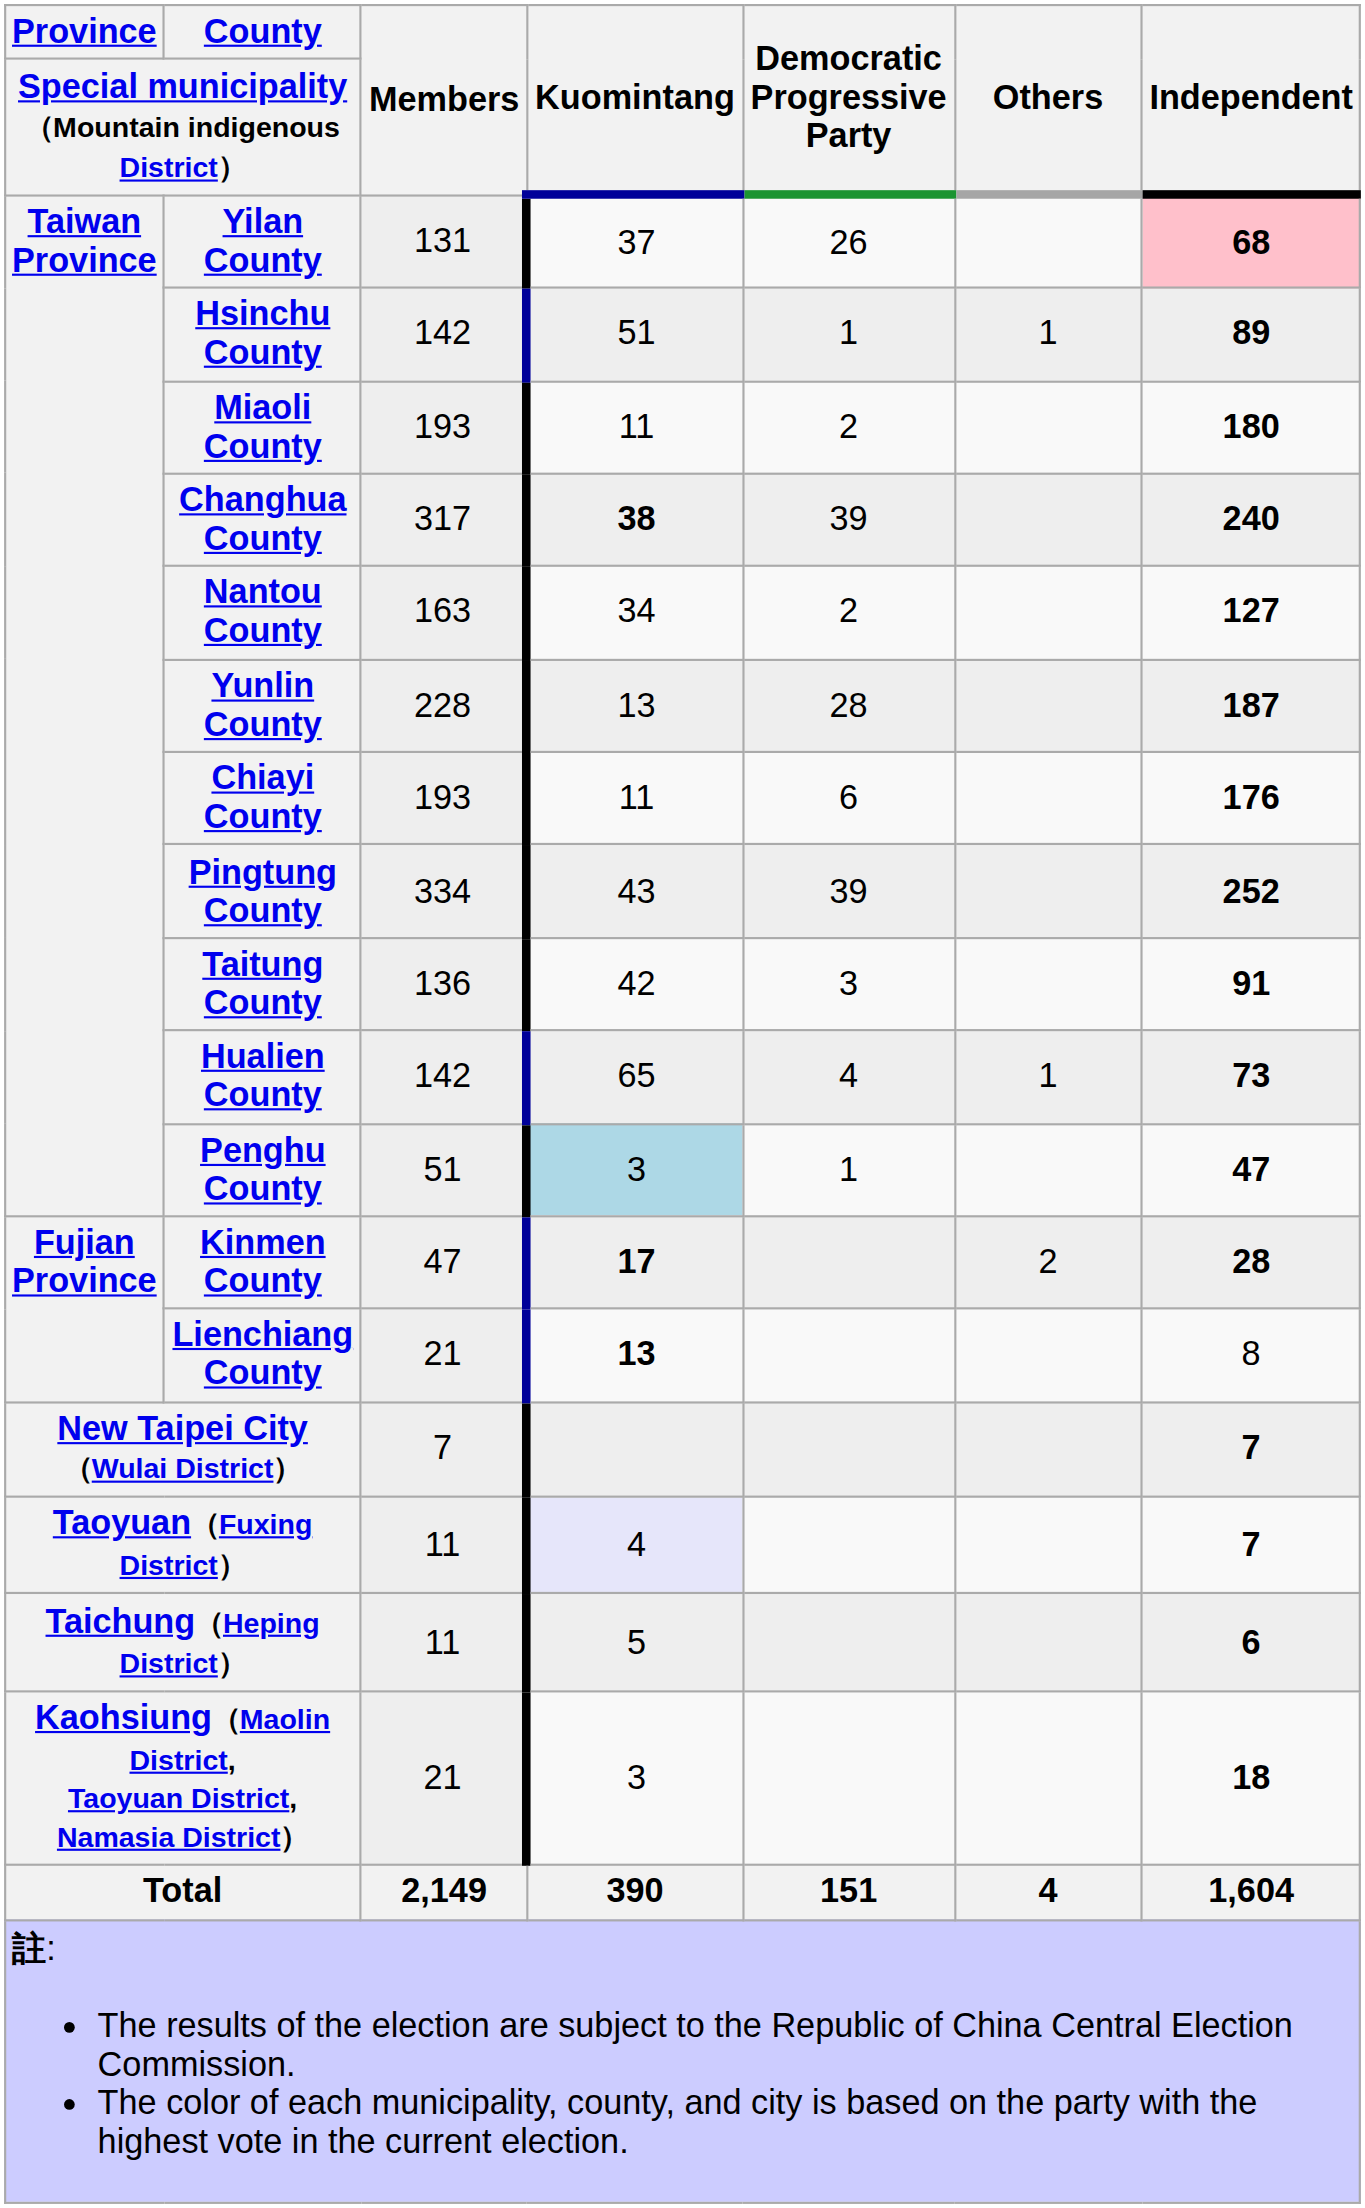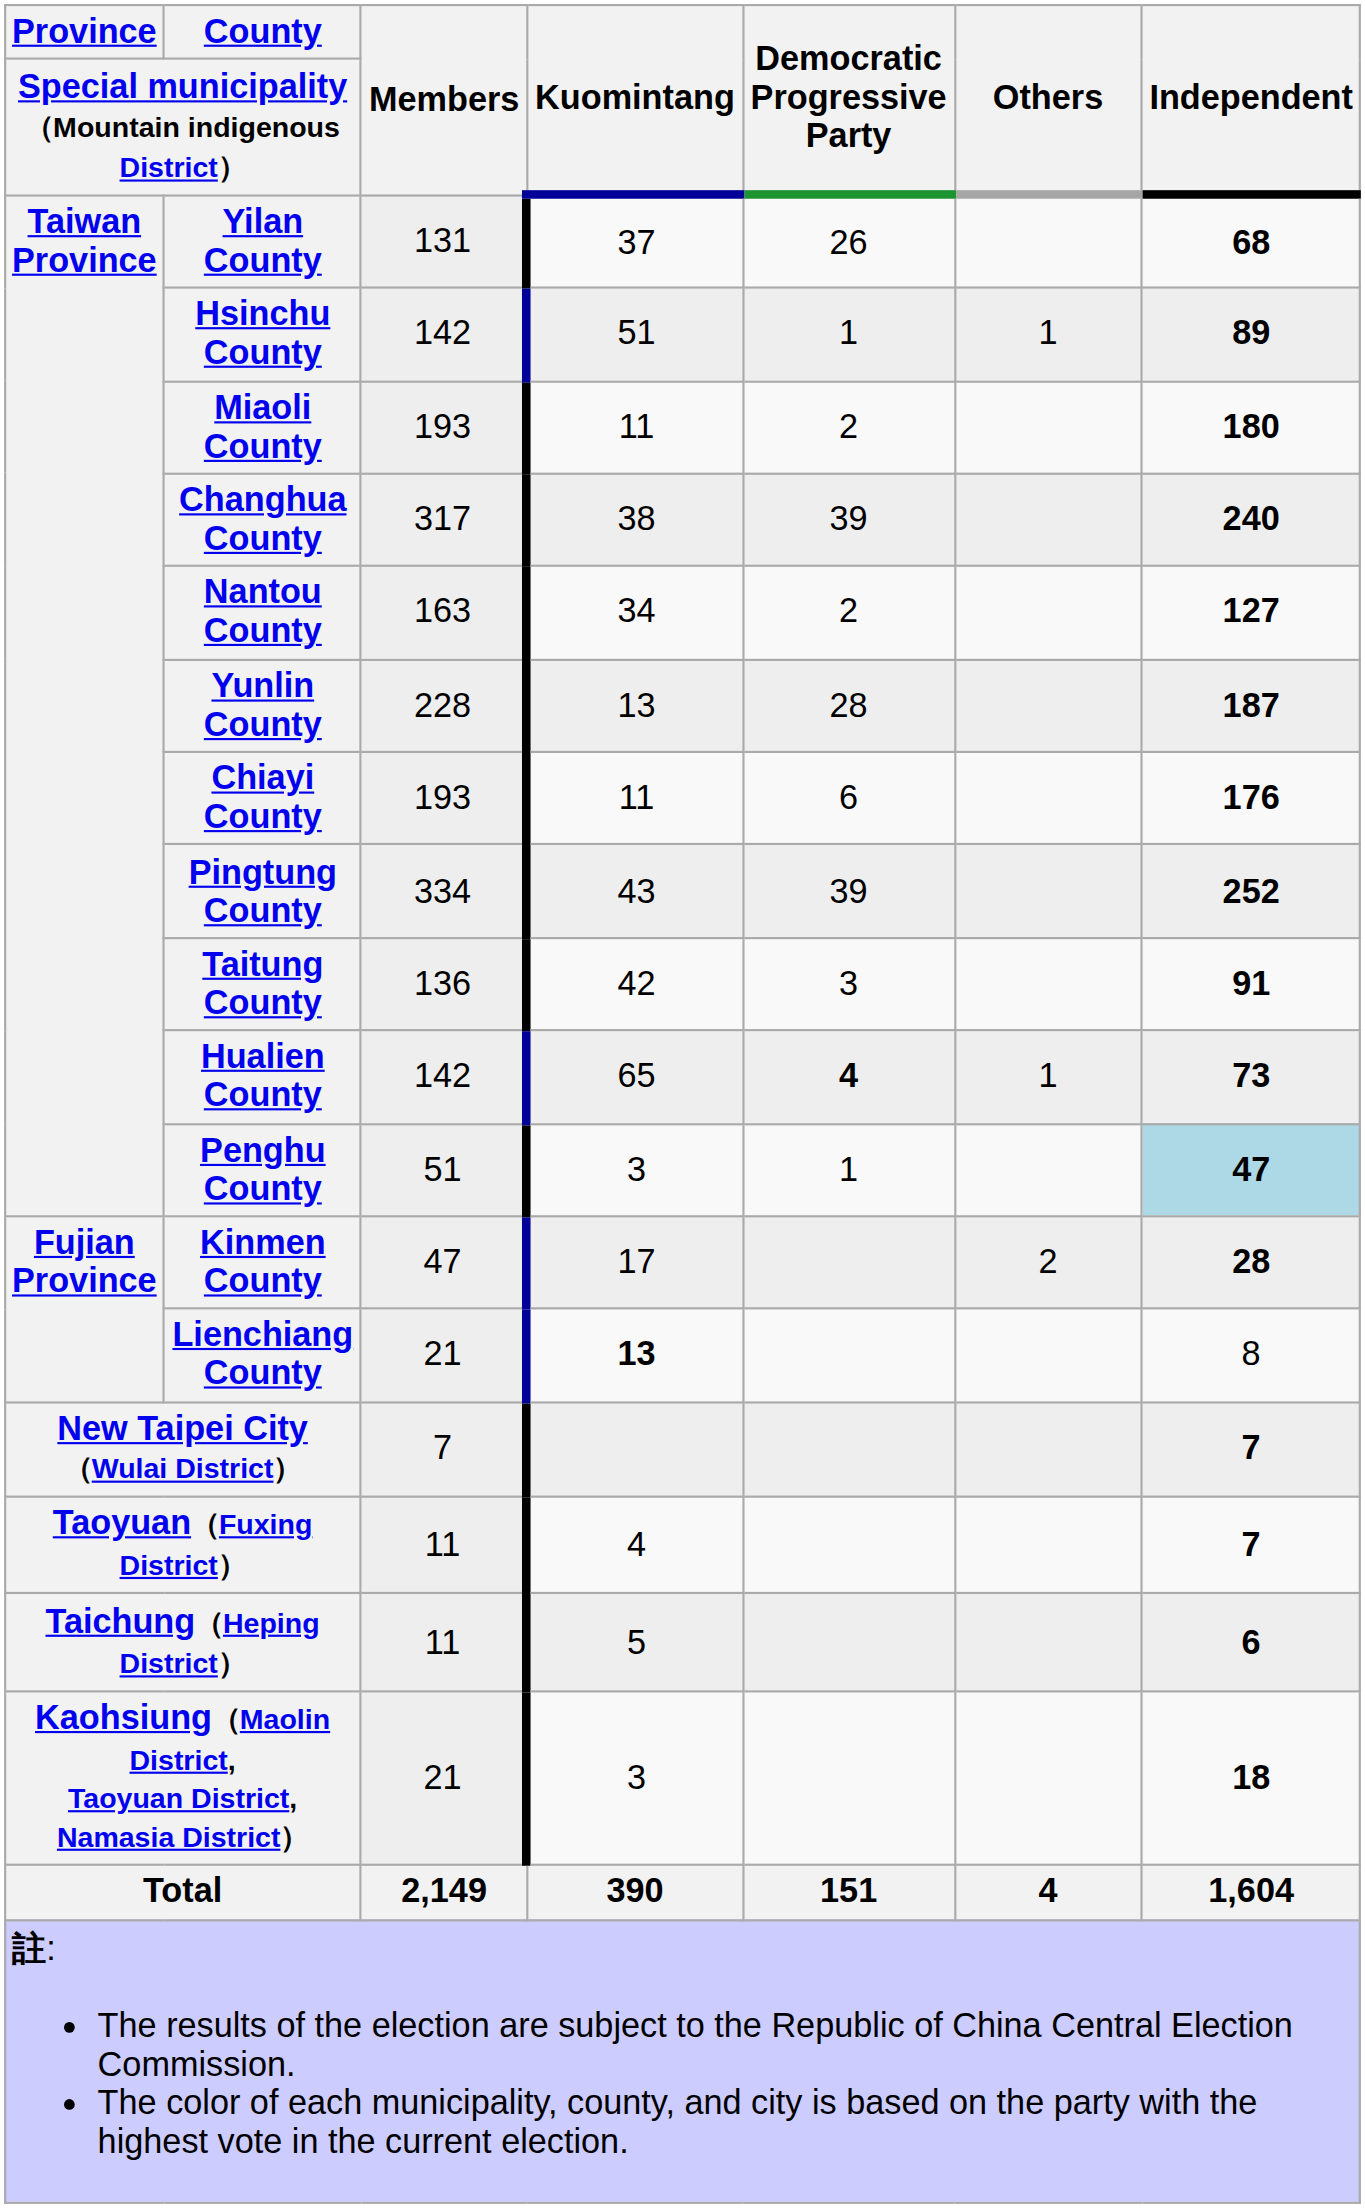(1251, 242) pink background -> (1251, 242) no background
(637, 519) bold -> (637, 519) normal
(849, 1076) normal -> (849, 1076) bold
(637, 1169) lightblue background -> (637, 1169) no background
(1251, 1169) no background -> (1251, 1169) lightblue background
(637, 1261) bold -> (637, 1261) normal
(637, 1544) lavender background -> (637, 1544) no background
